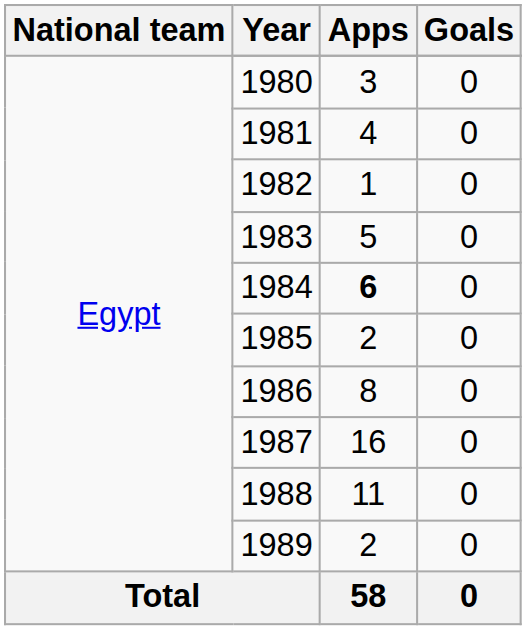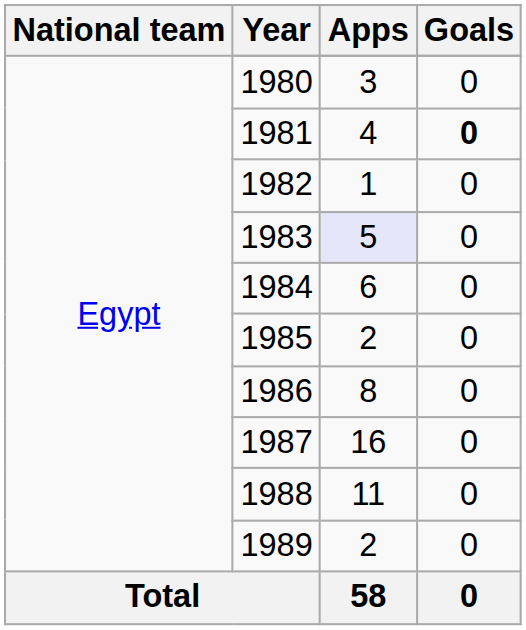(469, 133) normal -> (469, 133) bold
(368, 236) no background -> (368, 236) lavender background
(368, 287) bold -> (368, 287) normal
